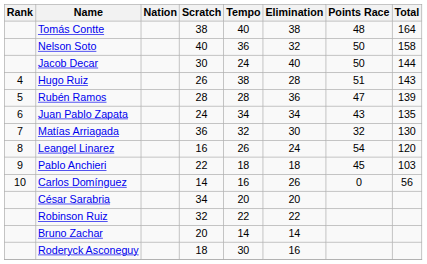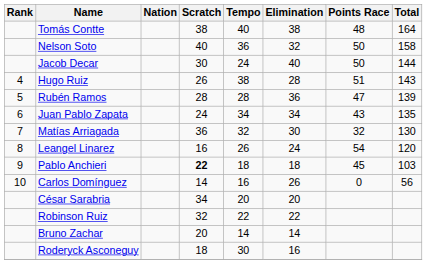(202, 166) normal -> (202, 166) bold
